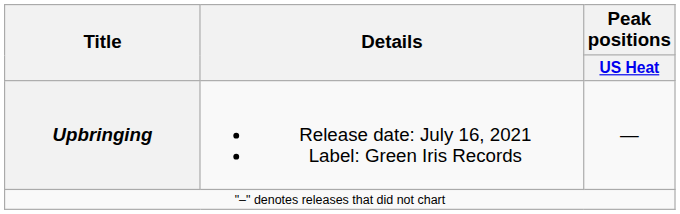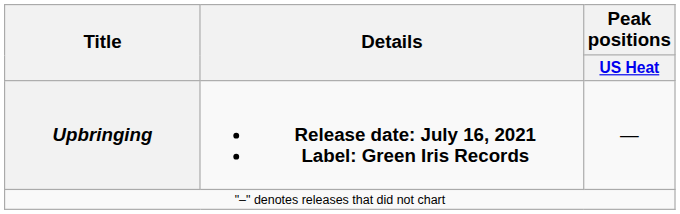(392, 145) normal -> (392, 145) bold
